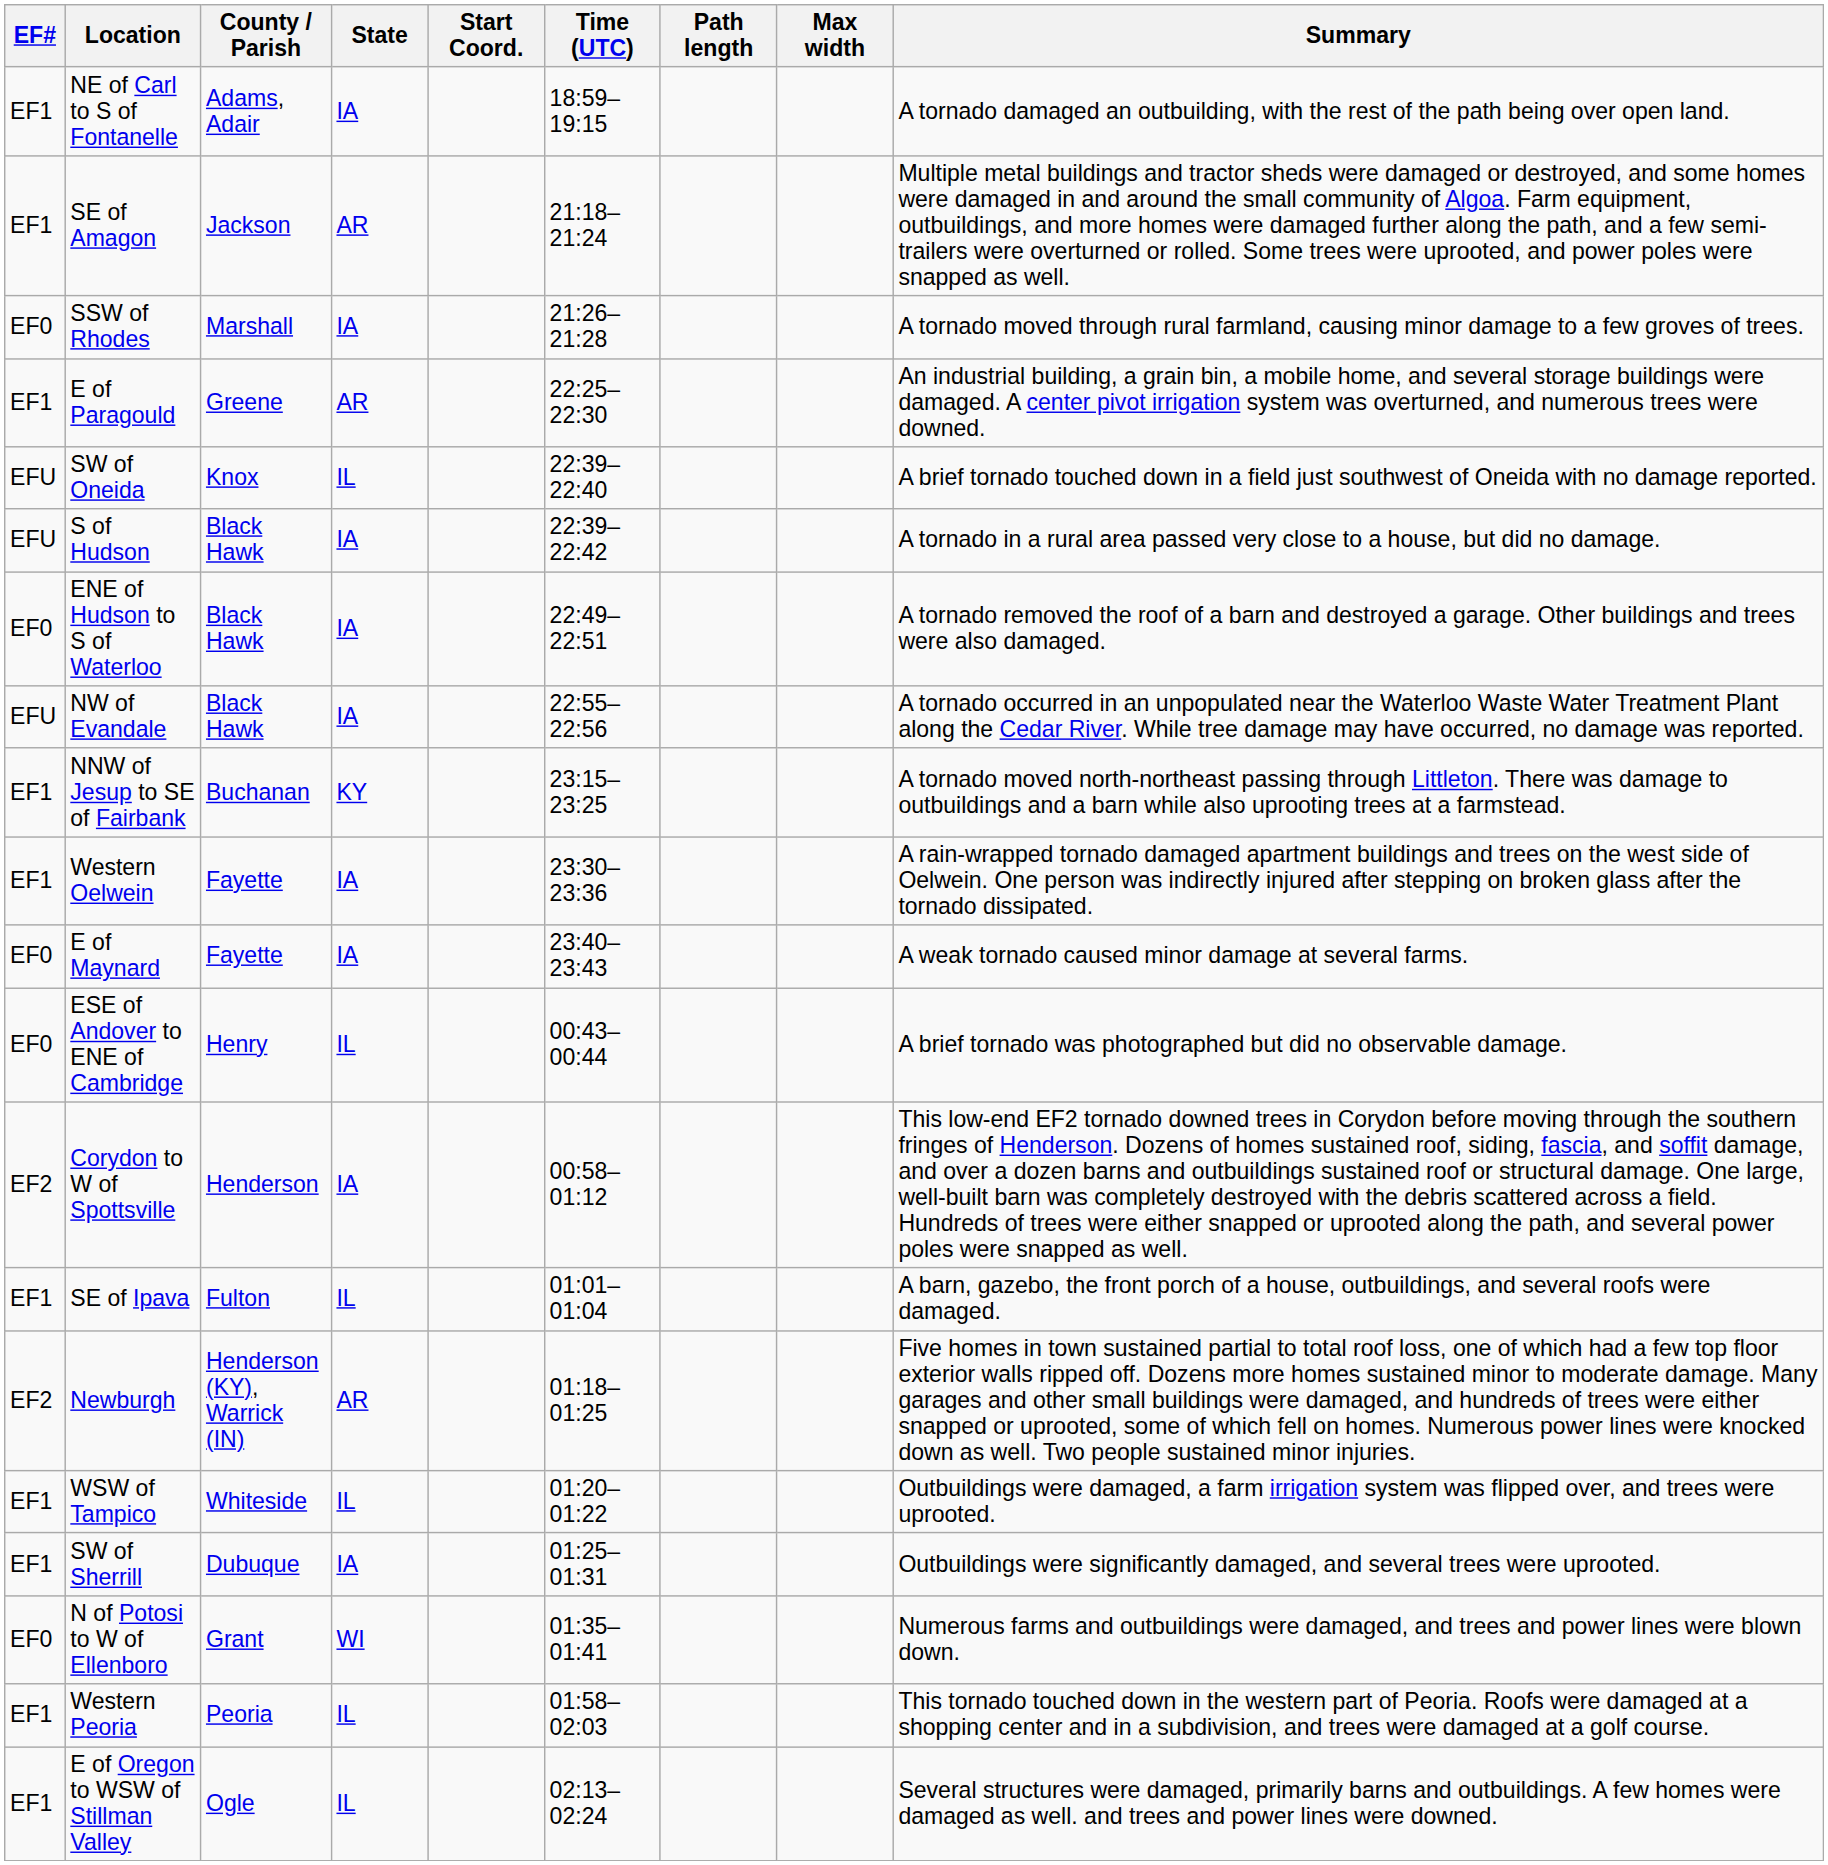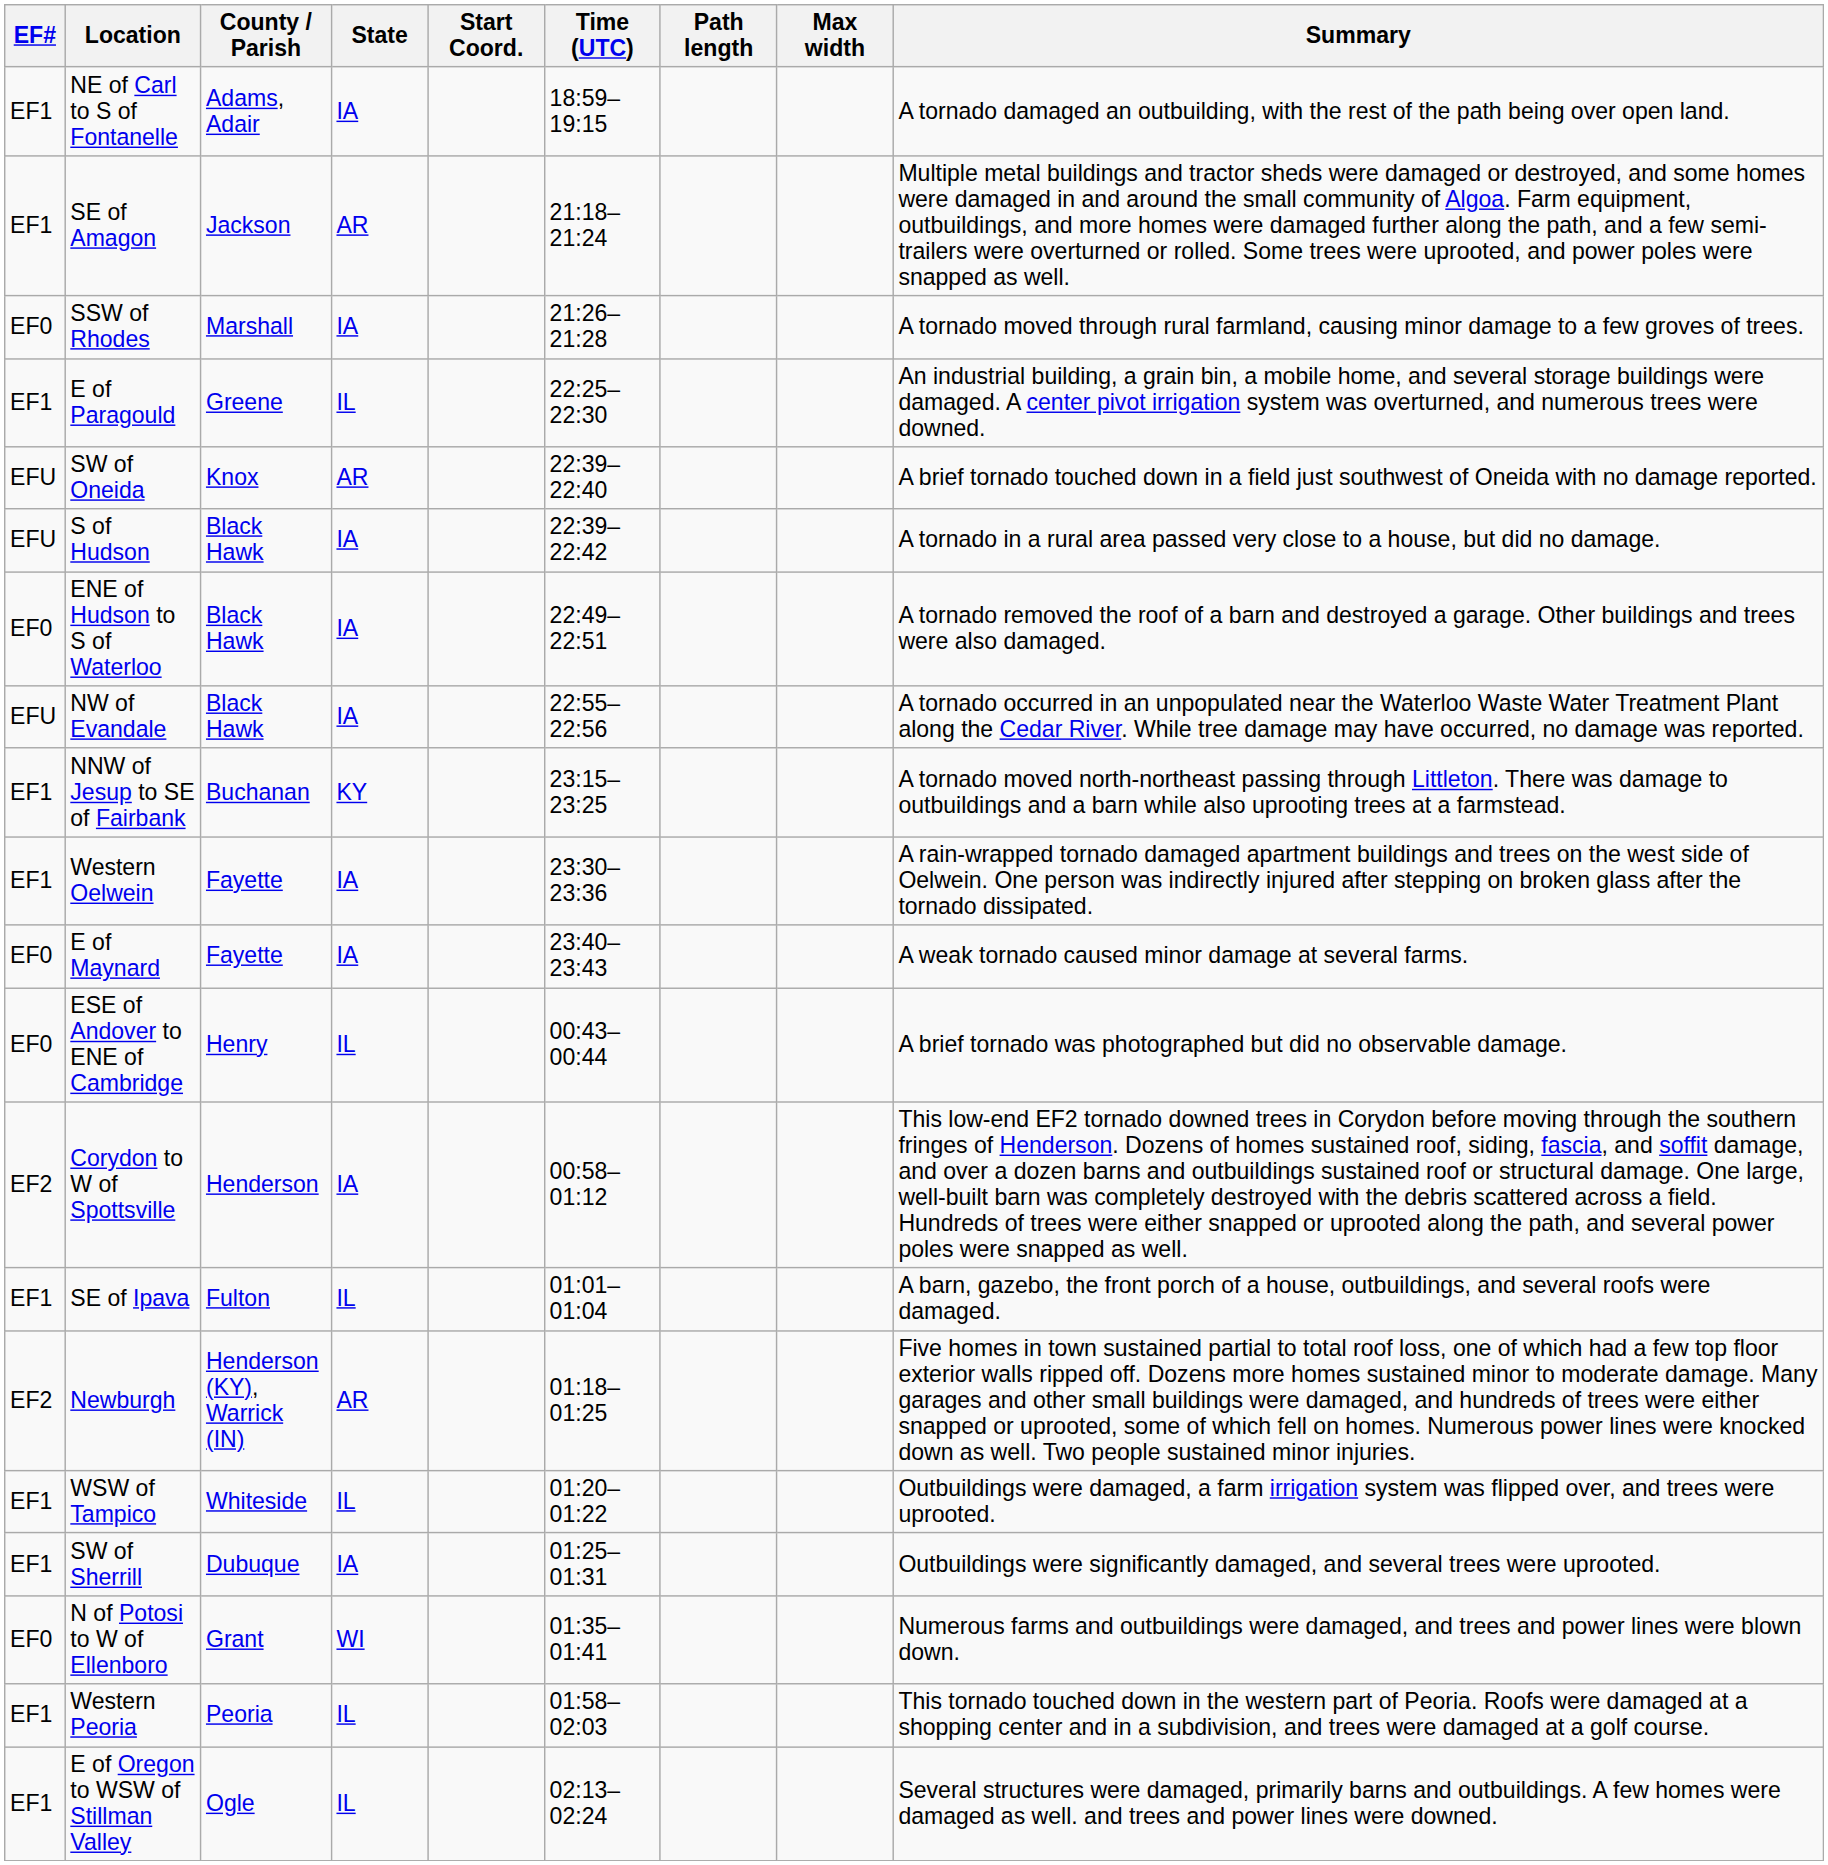(352, 402) AR -> (346, 402) IL
(346, 477) IL -> (352, 477) AR
